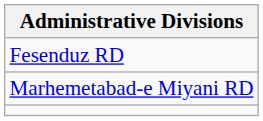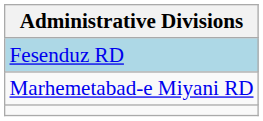(67, 54) no background -> (67, 54) lightblue background
